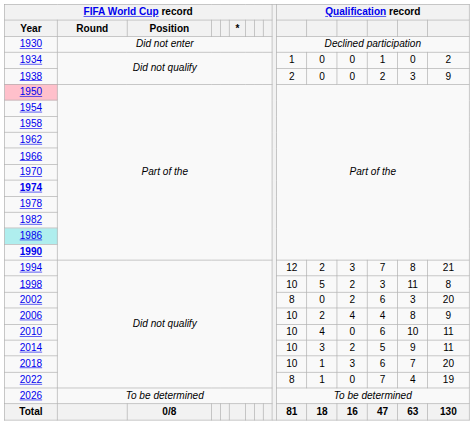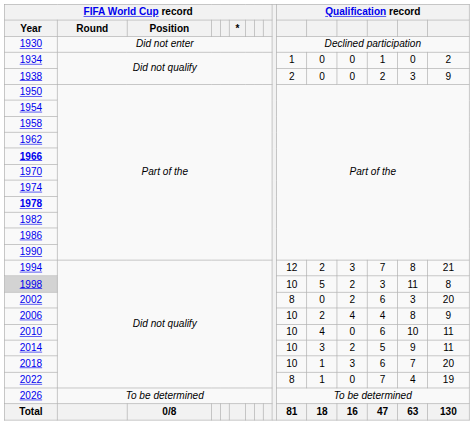(31, 92) pink background -> (31, 92) no background
(31, 156) normal -> (31, 156) bold
(31, 188) bold -> (31, 188) normal
(31, 204) normal -> (31, 204) bold
(31, 236) paleturquoise background -> (31, 236) no background
(31, 252) bold -> (31, 252) normal
(31, 284) no background -> (31, 284) lightgrey background
